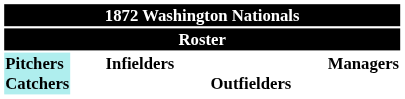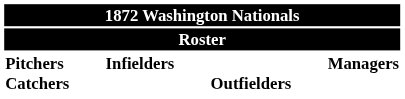(37, 73) paleturquoise background -> (37, 73) no background
